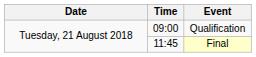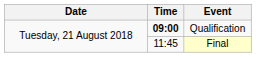(166, 28) normal -> (166, 28) bold
